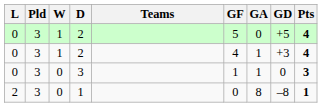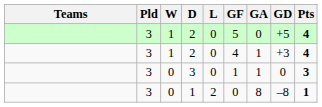columns swapped: (157, 14) <-> (15, 14)
